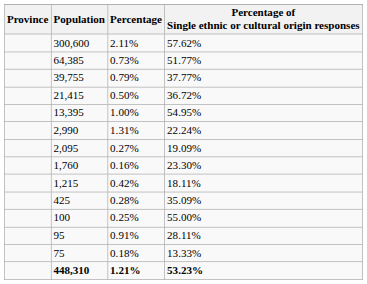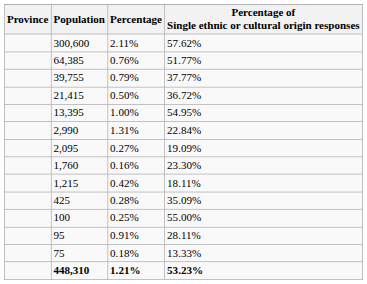(124, 60) 0.73% -> (124, 60) 0.76%
(184, 130) 22.24% -> (184, 130) 22.84%
